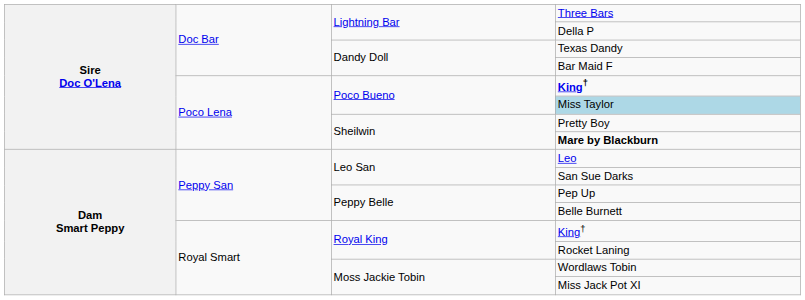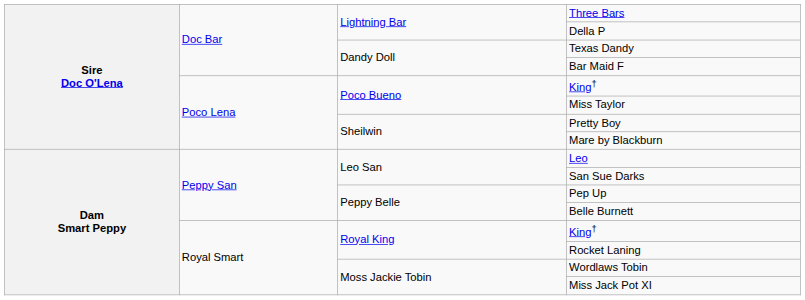(573, 85) bold -> (583, 85) normal
(586, 105) lightblue background -> (597, 105) no background
(608, 140) bold -> (616, 140) normal
